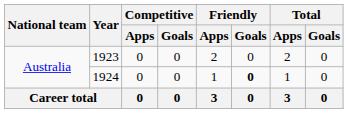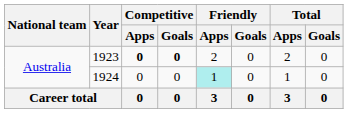(140, 56) normal -> (140, 56) bold
(177, 56) normal -> (177, 56) bold
(214, 77) no background -> (214, 77) paleturquoise background
(251, 77) bold -> (251, 77) normal
